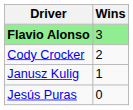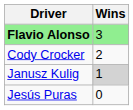(99, 74) no background -> (99, 74) lightgrey background
